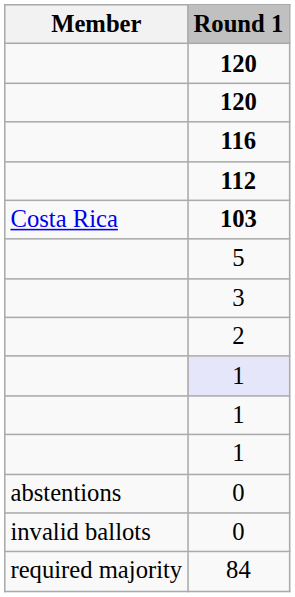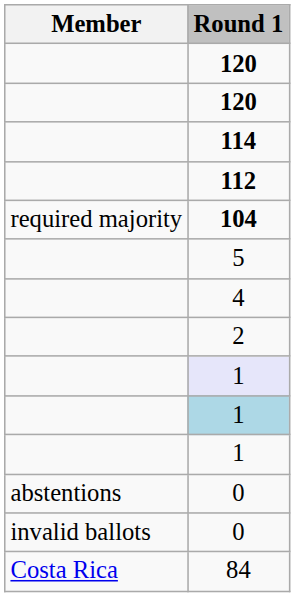(238, 141) 116 -> (238, 141) 114
(64, 219) Costa Rica -> (96, 219) required majority
(238, 219) 103 -> (238, 219) 104
(238, 297) 3 -> (238, 297) 4
(238, 414) no background -> (238, 414) lightblue background
(96, 571) required majority -> (64, 571) Costa Rica
